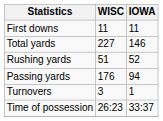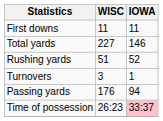rows swapped: (38, 76) <-> (29, 92)
(141, 108) no background -> (141, 108) pink background
